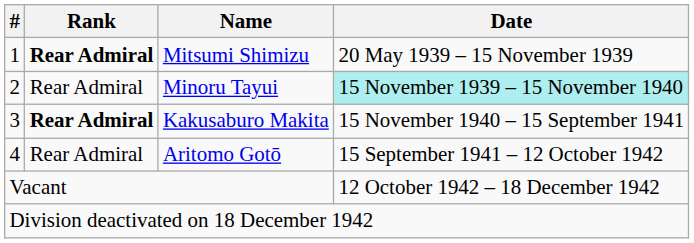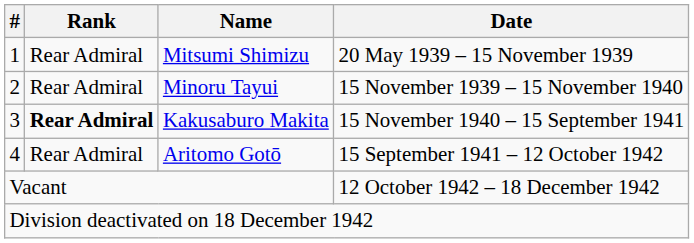(91, 54) bold -> (86, 54) normal
(511, 87) paleturquoise background -> (511, 87) no background
